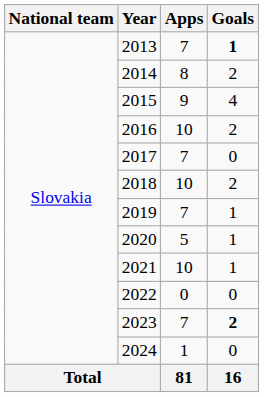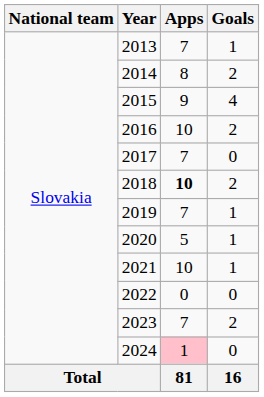(233, 45) bold -> (233, 45) normal
(184, 184) normal -> (184, 184) bold
(233, 322) bold -> (233, 322) normal
(184, 350) no background -> (184, 350) pink background
